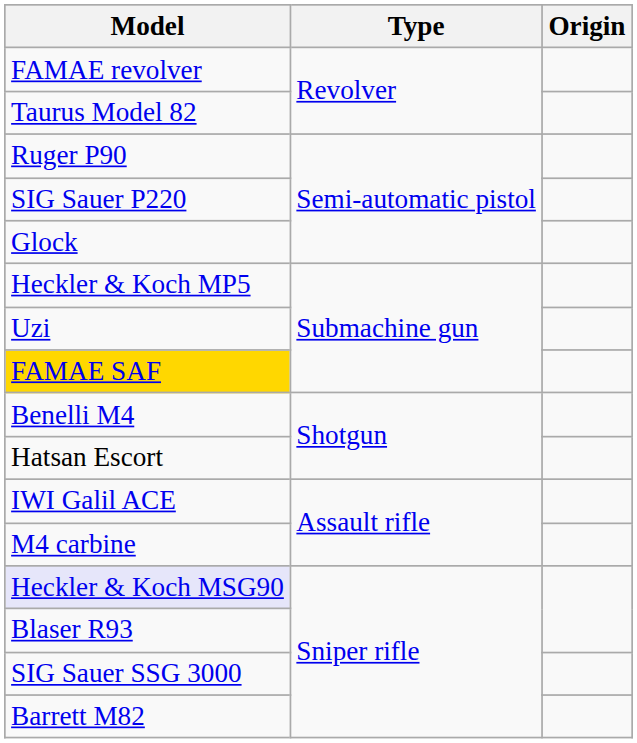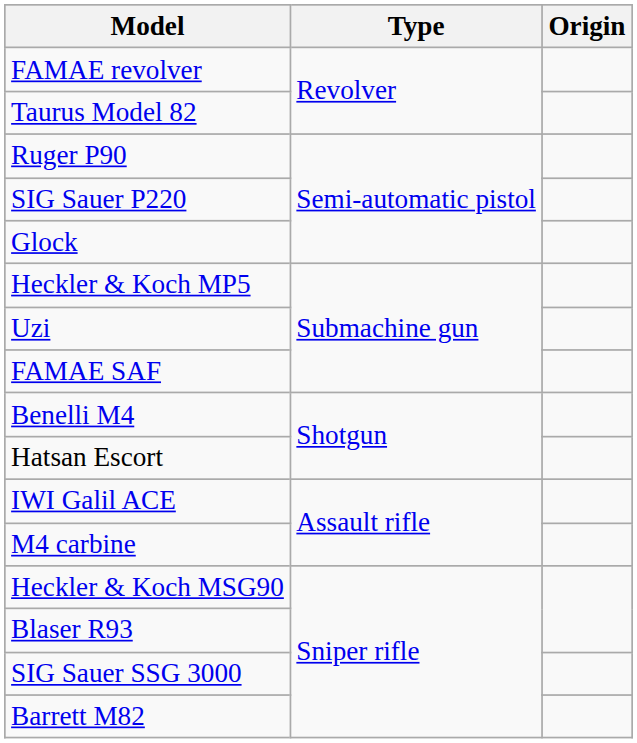(86, 371) gold background -> (86, 371) no background
(147, 586) lavender background -> (147, 586) no background
